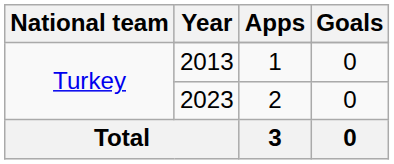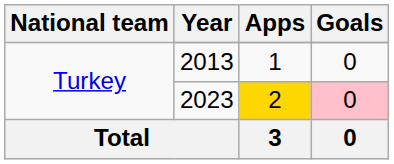(275, 100) no background -> (275, 100) gold background
(350, 100) no background -> (350, 100) pink background
